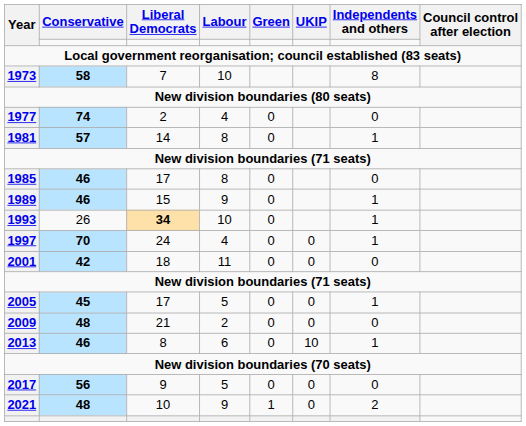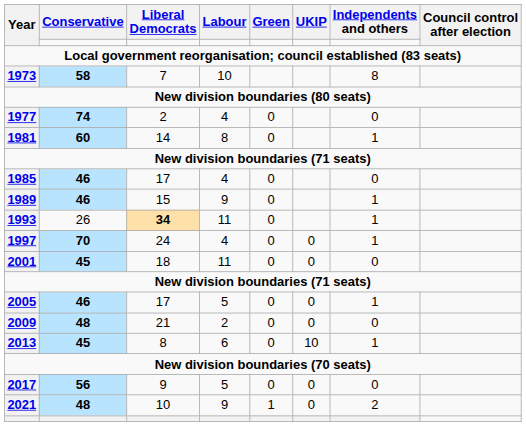(83, 138) 57 -> (83, 138) 60
(224, 179) 8 -> (224, 179) 4
(224, 220) 10 -> (224, 220) 11
(83, 261) 42 -> (83, 261) 45
(83, 302) 45 -> (83, 302) 46
(83, 343) 46 -> (83, 343) 45
